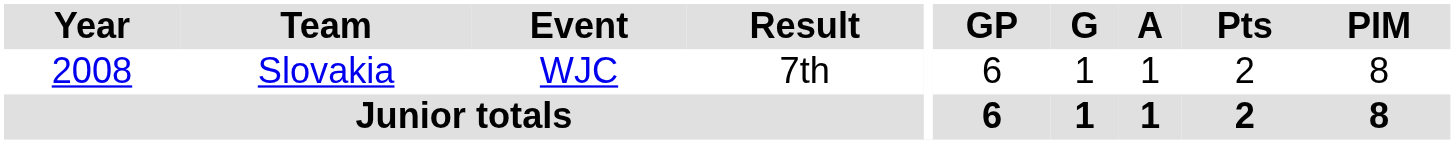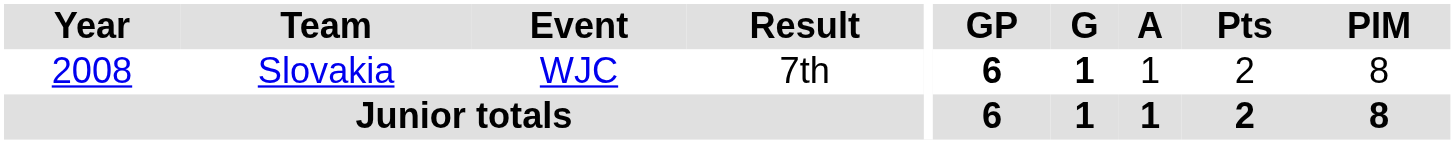(992, 71) normal -> (992, 71) bold
(1085, 71) normal -> (1085, 71) bold
